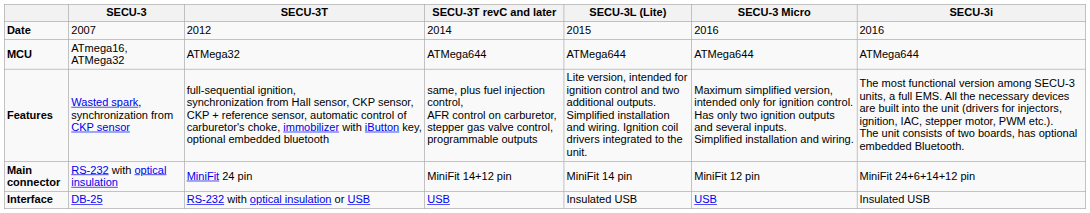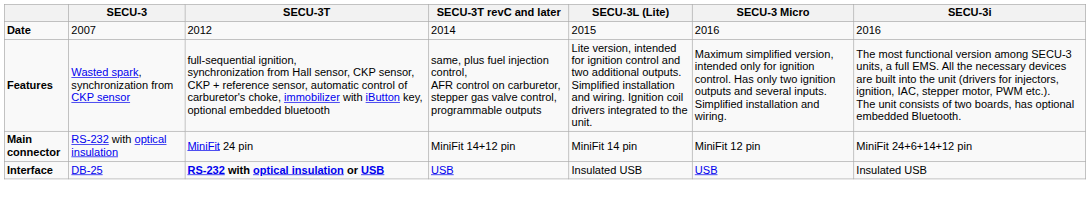- row: (19, 54)
(278, 200) normal -> (286, 170) bold
